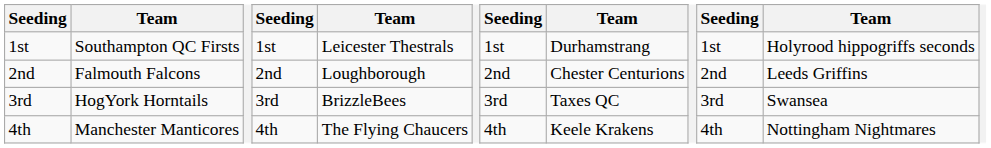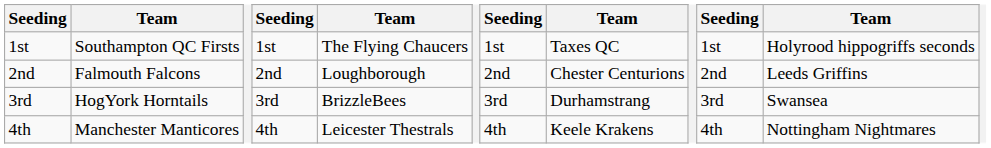(388, 45) Leicester Thestrals -> (395, 45) The Flying Chaucers
(600, 45) Durhamstrang -> (585, 45) Taxes QC
(585, 101) Taxes QC -> (600, 101) Durhamstrang
(395, 128) The Flying Chaucers -> (388, 128) Leicester Thestrals
